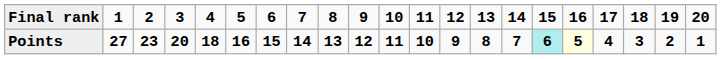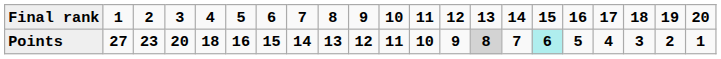(486, 42) no background -> (486, 42) lightgrey background
(578, 42) lightyellow background -> (578, 42) no background
